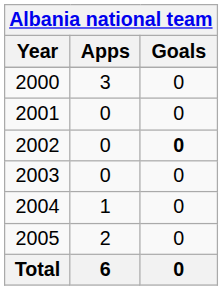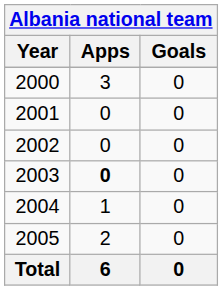(179, 144) bold -> (179, 144) normal
(105, 176) normal -> (105, 176) bold
